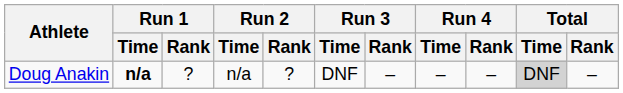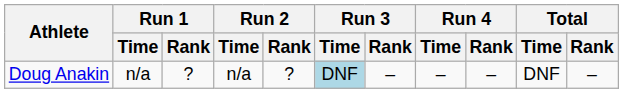(138, 75) bold -> (138, 75) normal
(340, 75) no background -> (340, 75) lightblue background
(542, 75) lightgrey background -> (542, 75) no background
